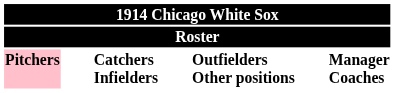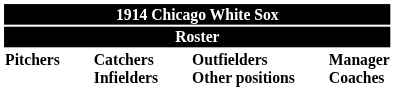(32, 59) pink background -> (32, 59) no background
